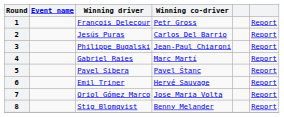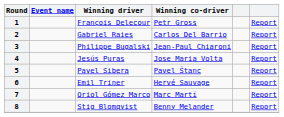(101, 34) Jesús Puras -> (105, 34) Gabriel Raies
(105, 58) Gabriel Raies -> (101, 58) Jesús Puras
(175, 58) Marc Martí -> (188, 58) Jose Maria Volta
(188, 94) Jose Maria Volta -> (175, 94) Marc Martí
